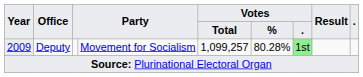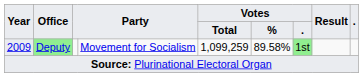(53, 47) no background -> (53, 47) lightgreen background
(225, 47) 1,099,257 -> (225, 47) 1,099,259
(272, 47) 80.28% -> (272, 47) 89.58%
